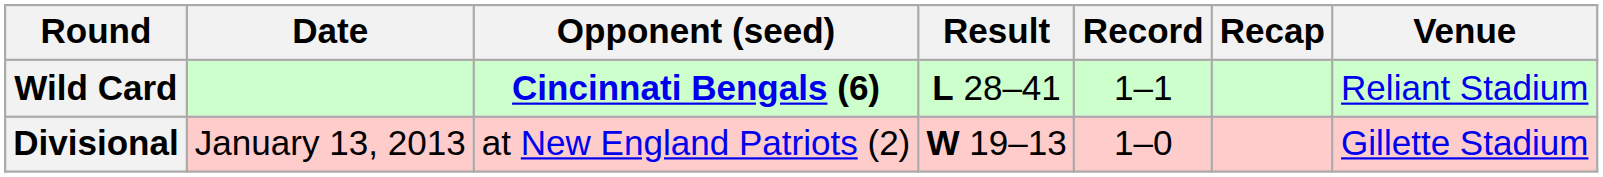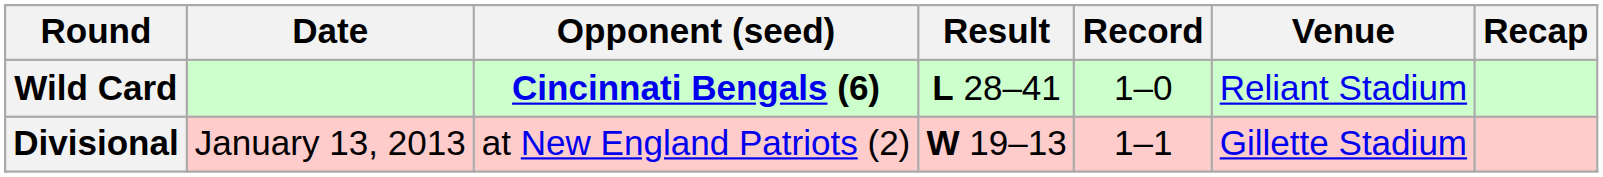columns swapped: (1465, 32) <-> (1272, 32)
(1143, 87) 1–1 -> (1143, 87) 1–0
(1143, 143) 1–0 -> (1143, 143) 1–1
